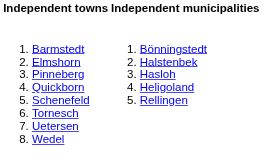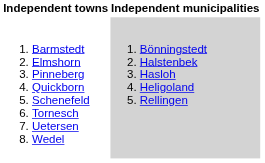(185, 75) no background -> (185, 75) lightgrey background
